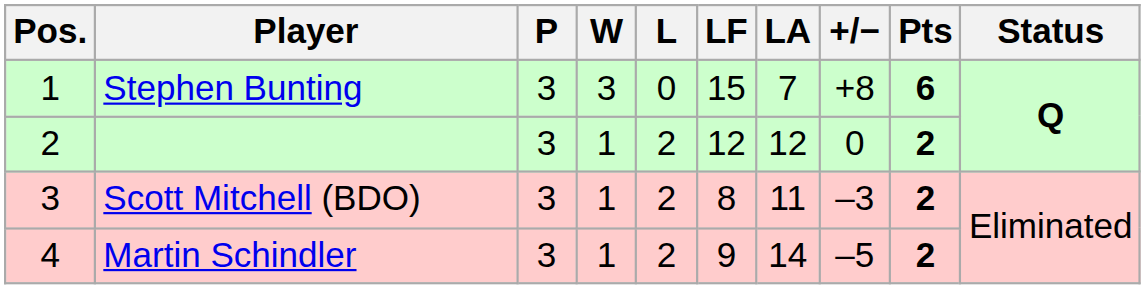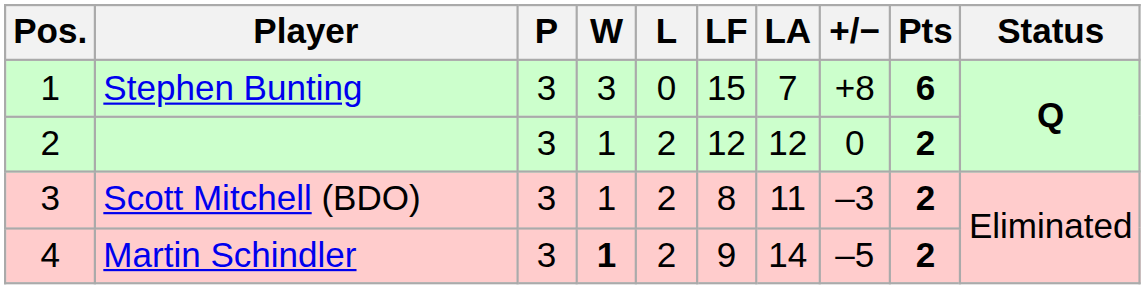(606, 254) normal -> (606, 254) bold
